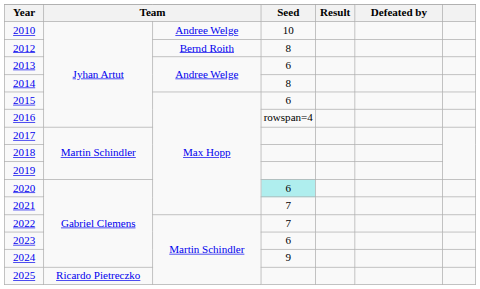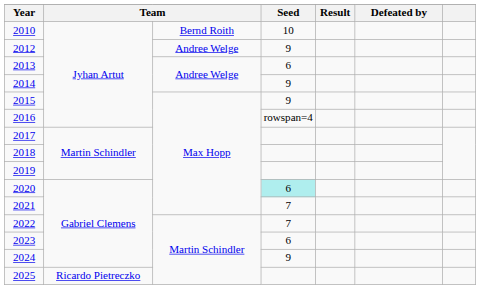(207, 30) Andree Welge -> (207, 30) Bernd Roith
(207, 48) Bernd Roith -> (207, 48) Andree Welge
(288, 48) 8 -> (288, 48) 9
(288, 83) 8 -> (288, 83) 9
(288, 100) 6 -> (288, 100) 9
